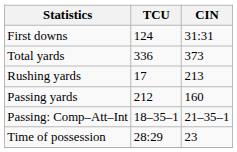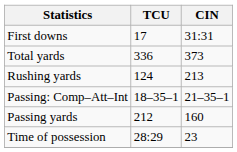(143, 35) 124 -> (140, 35) 17
(140, 76) 17 -> (143, 76) 124
rows swapped: (42, 96) <-> (68, 116)
